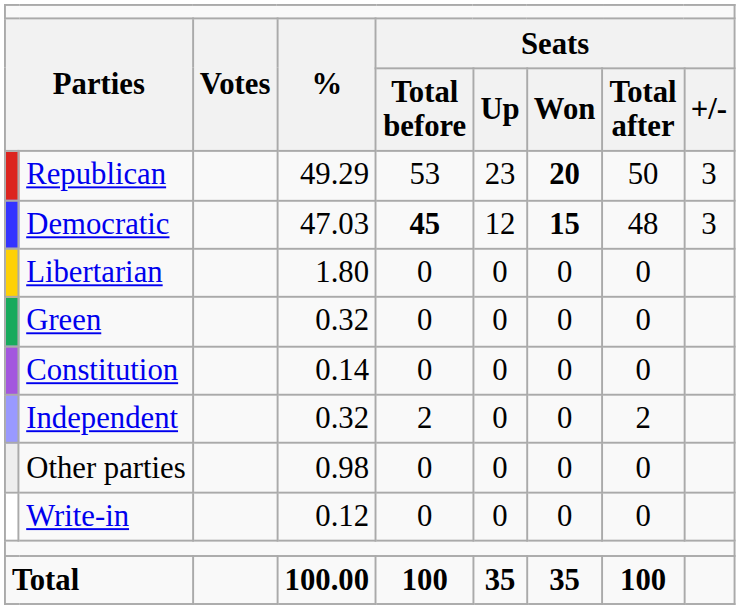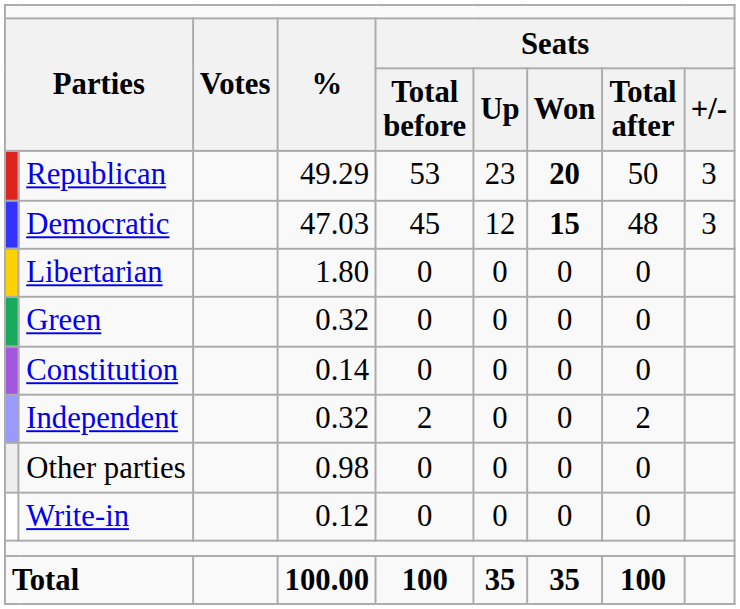(425, 223) bold -> (425, 223) normal
